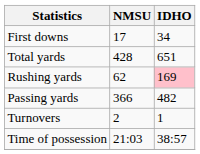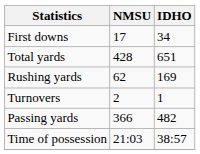(167, 77) pink background -> (167, 77) no background
rows swapped: (43, 97) <-> (34, 118)
